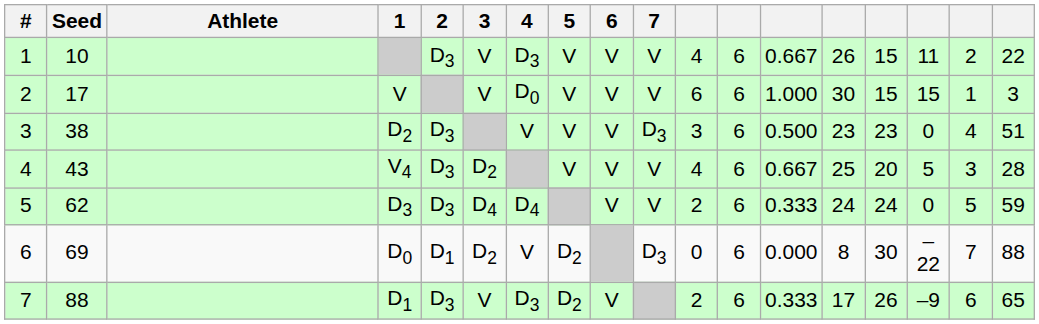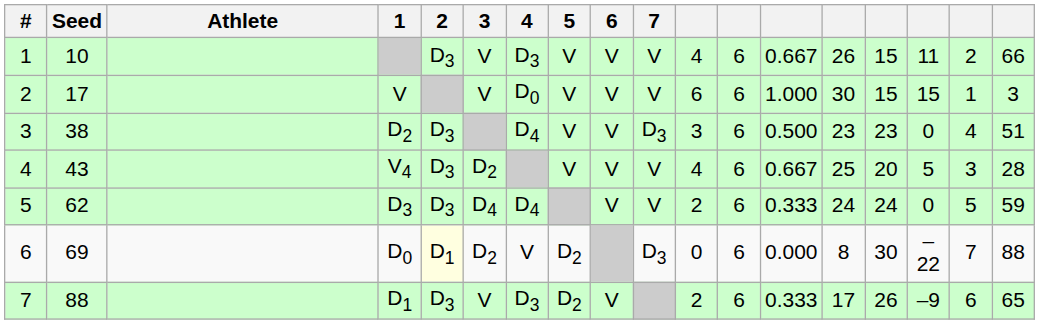(1013, 56) 22 -> (1013, 56) 66
(527, 131) V -> (527, 131) D4
(442, 253) no background -> (442, 253) lightyellow background
